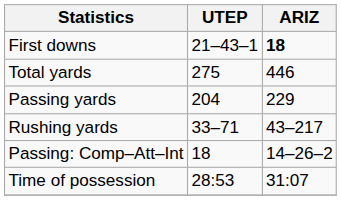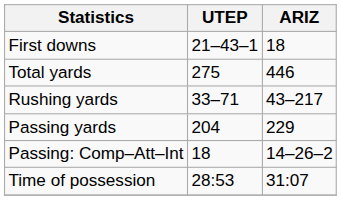(276, 45) bold -> (276, 45) normal
rows swapped: (63, 126) <-> (62, 99)
